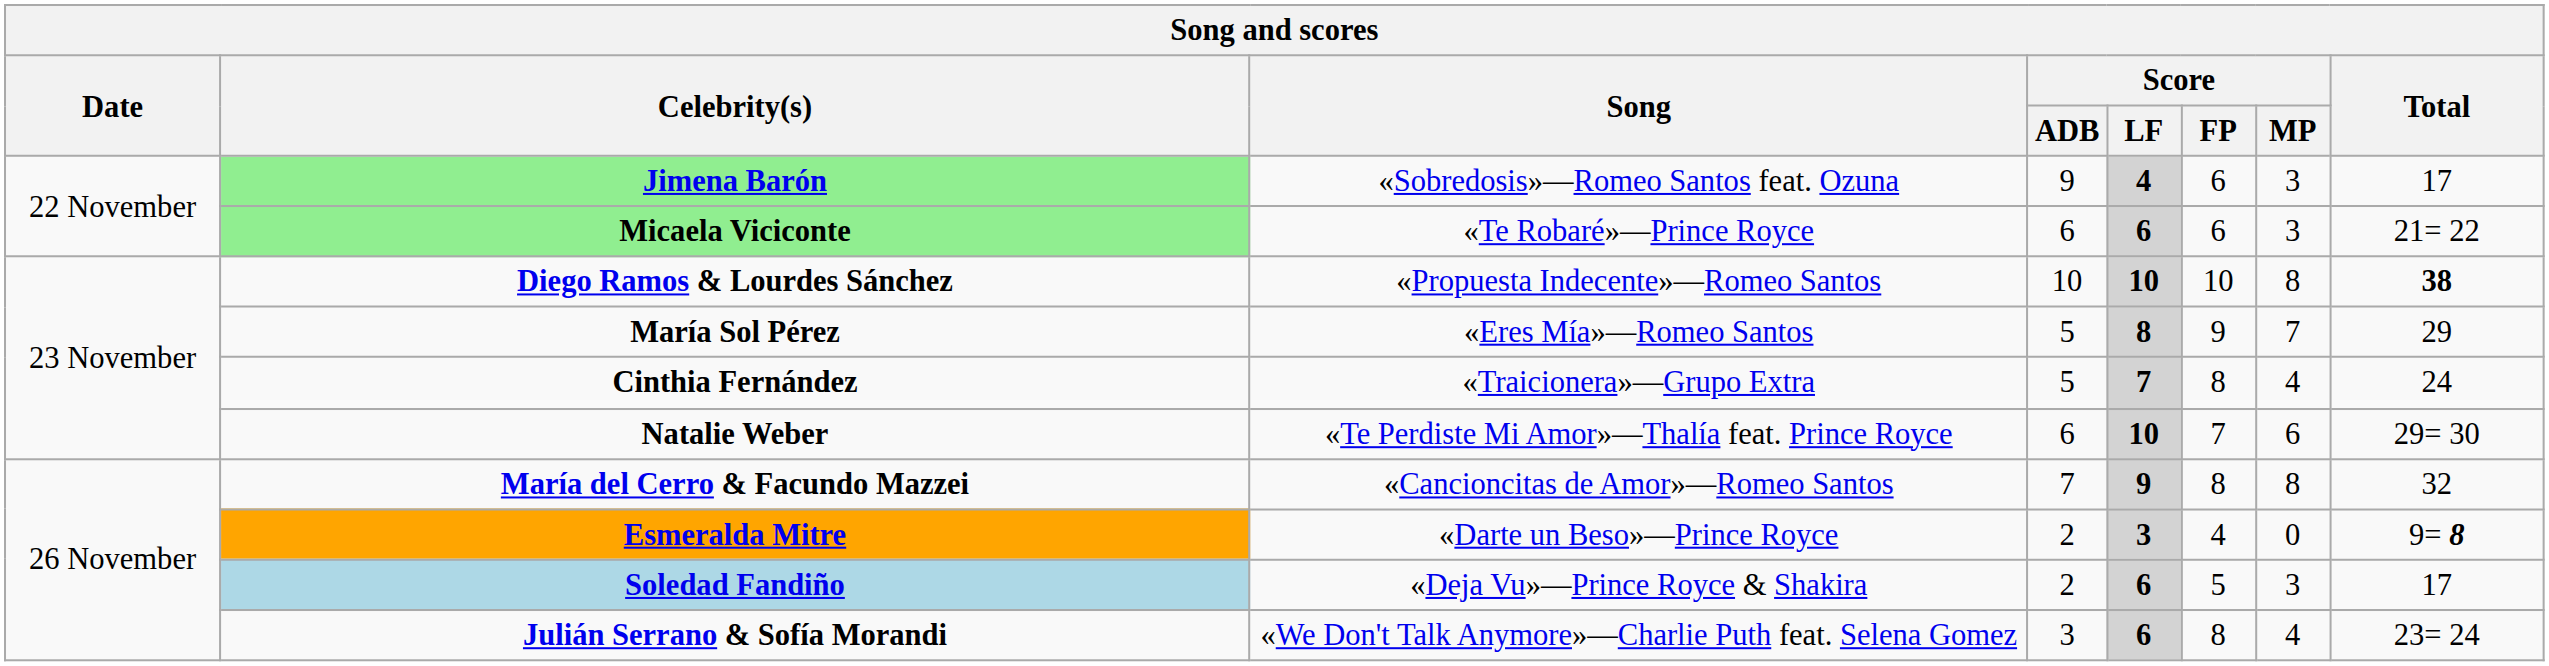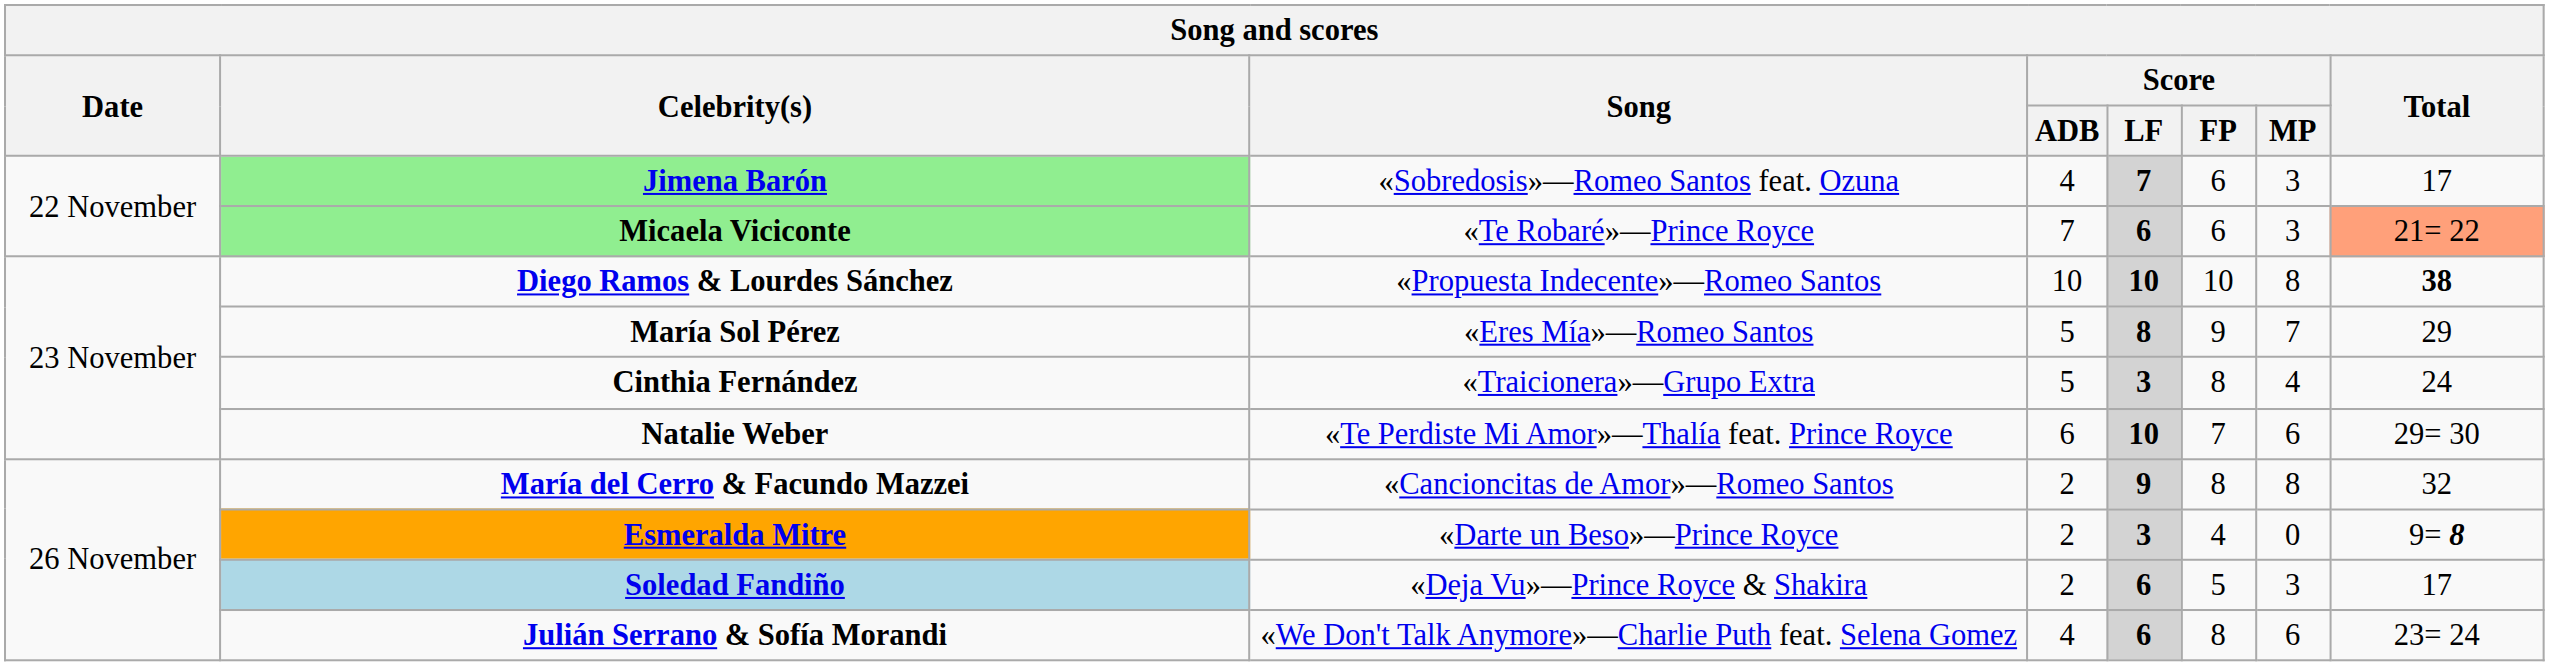(2067, 181) 9 -> (2067, 181) 4
(2144, 181) 4 -> (2144, 181) 7
(2067, 231) 6 -> (2067, 231) 7
(2437, 231) no background -> (2437, 231) lightsalmon background
(2144, 382) 7 -> (2144, 382) 3
(2067, 483) 7 -> (2067, 483) 2
(2067, 634) 3 -> (2067, 634) 4
(2293, 634) 4 -> (2293, 634) 6
